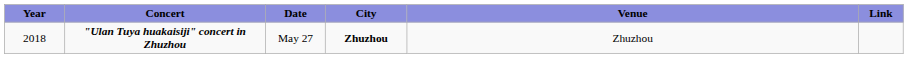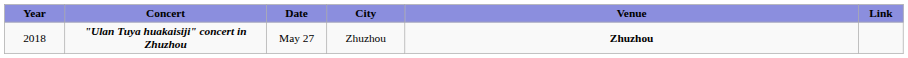(366, 37) bold -> (366, 37) normal
(633, 37) normal -> (632, 37) bold
